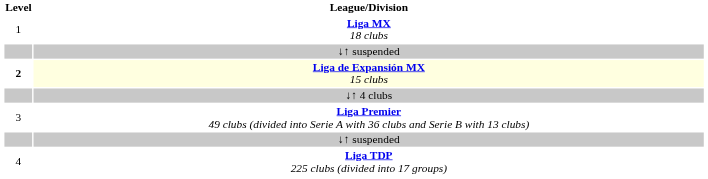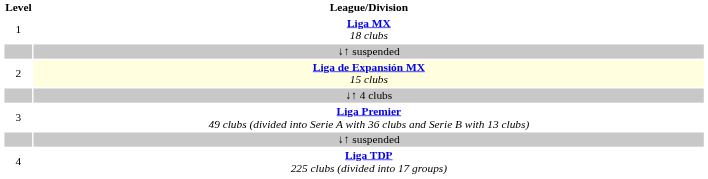(18, 73) bold -> (18, 73) normal
